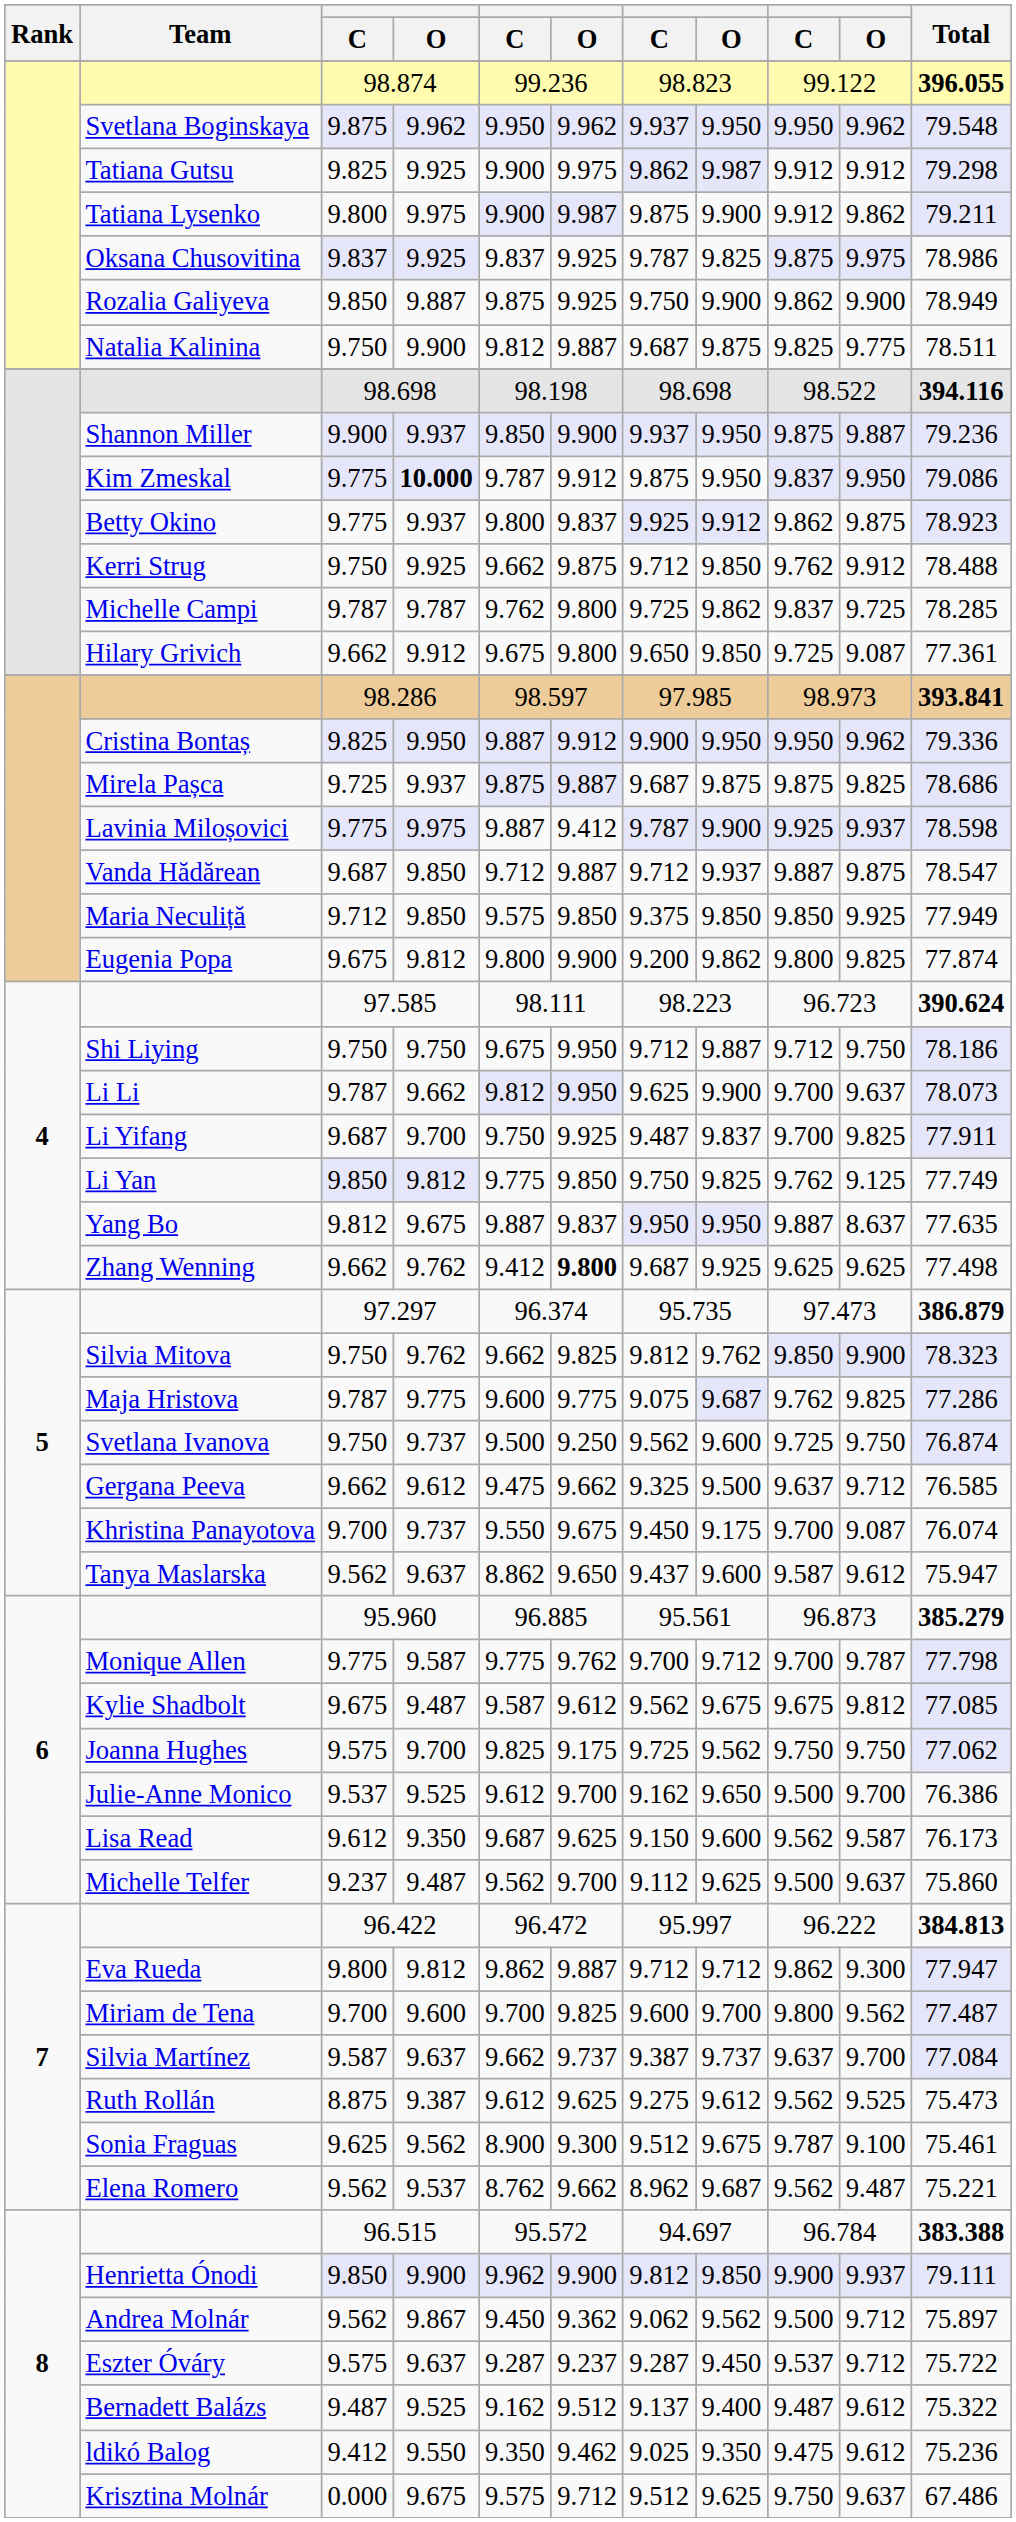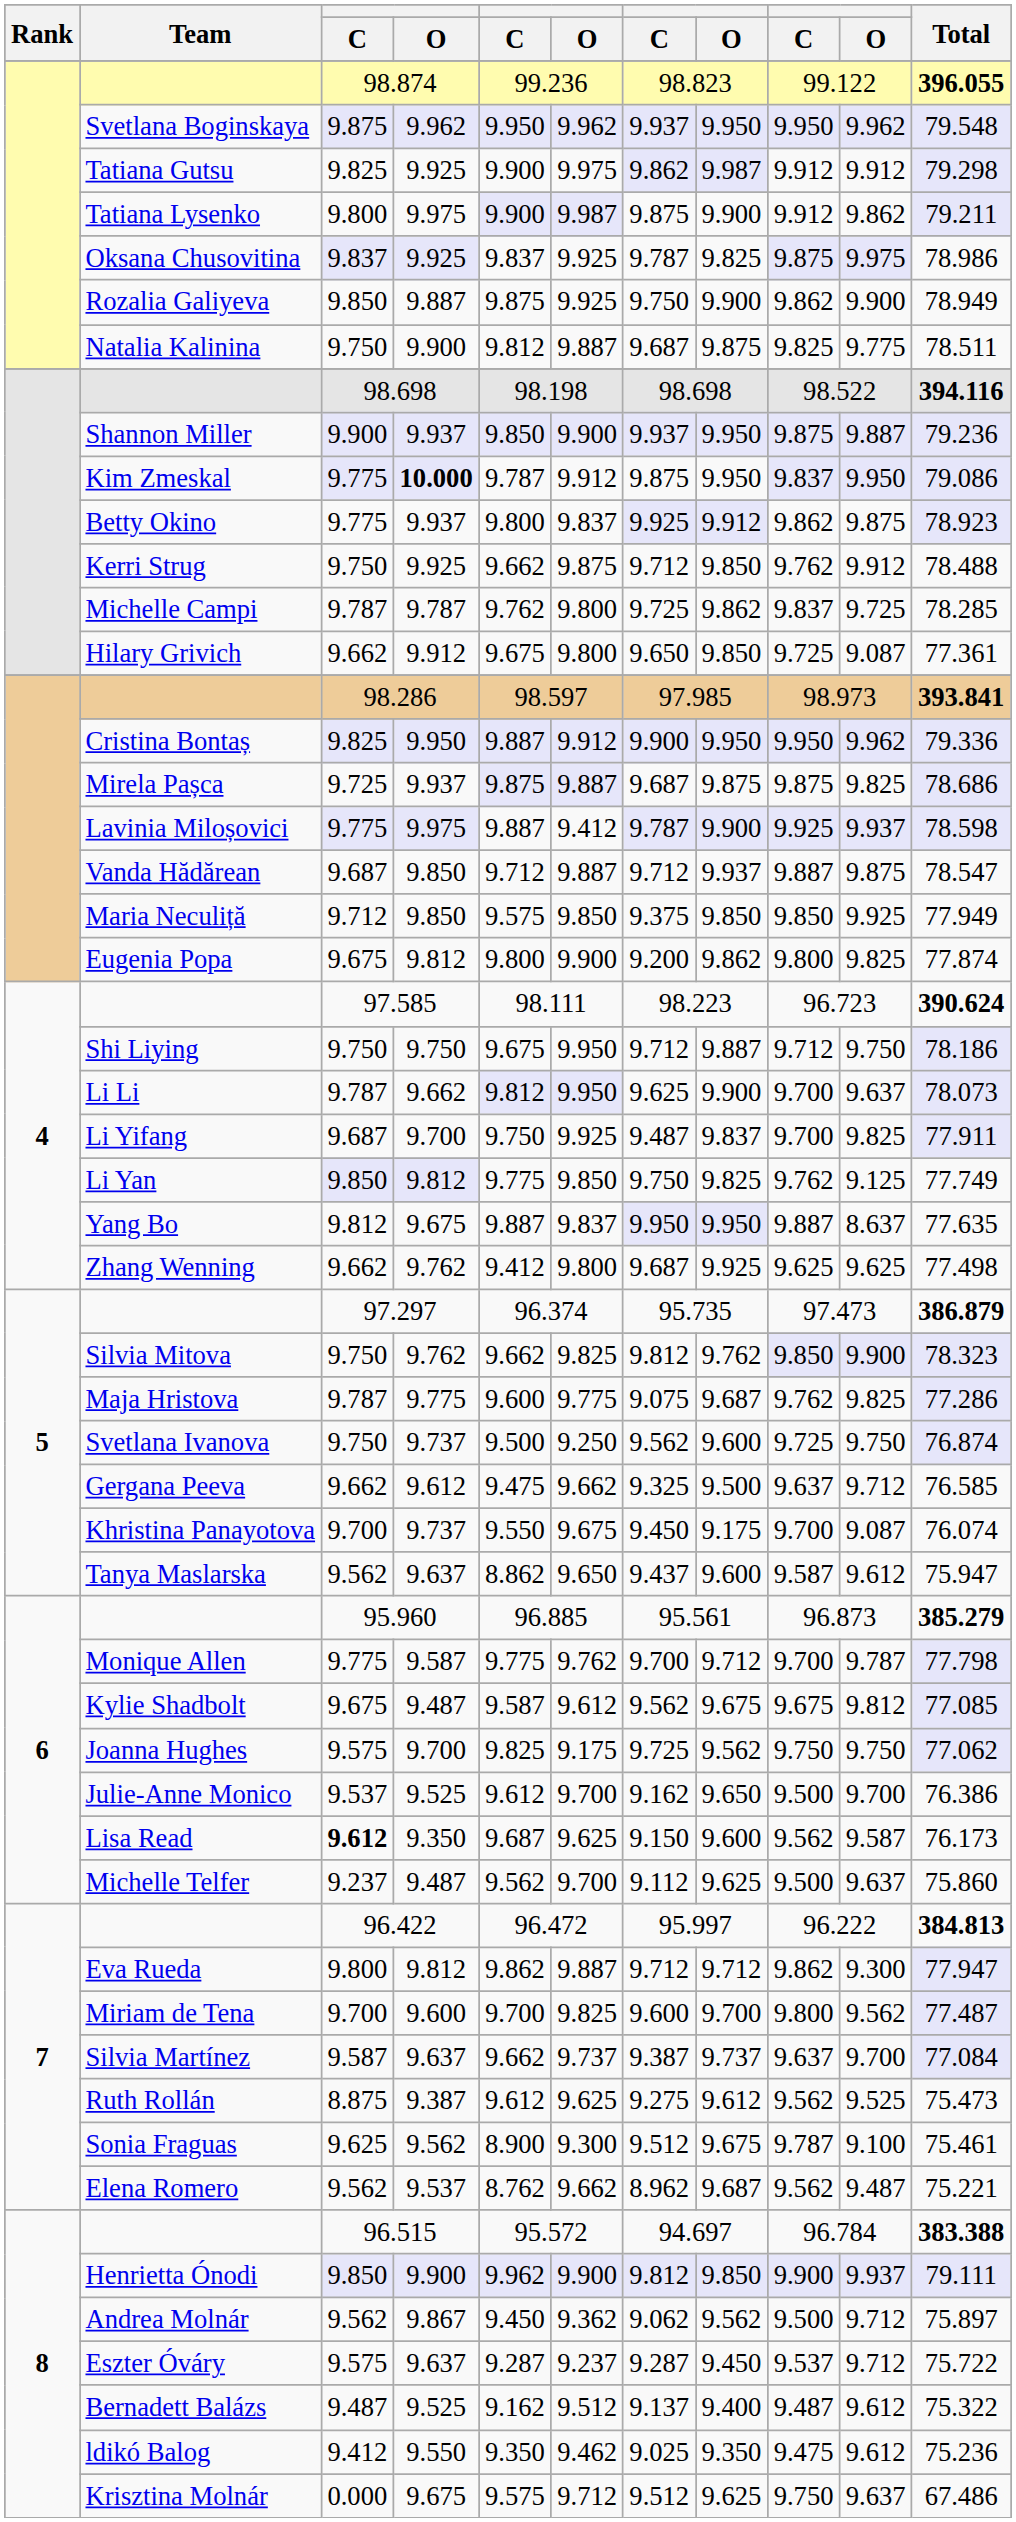(587, 1267) bold -> (587, 1267) normal
(731, 1398) lavender background -> (731, 1398) no background
(357, 1837) normal -> (357, 1837) bold
